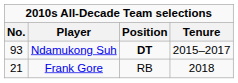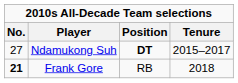(16, 50) 93 -> (16, 50) 27
(16, 68) normal -> (16, 68) bold
